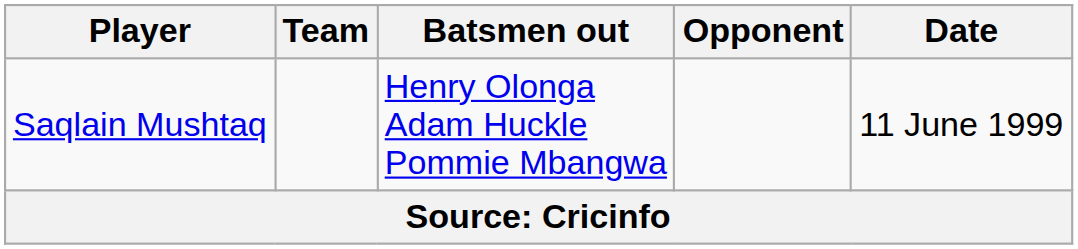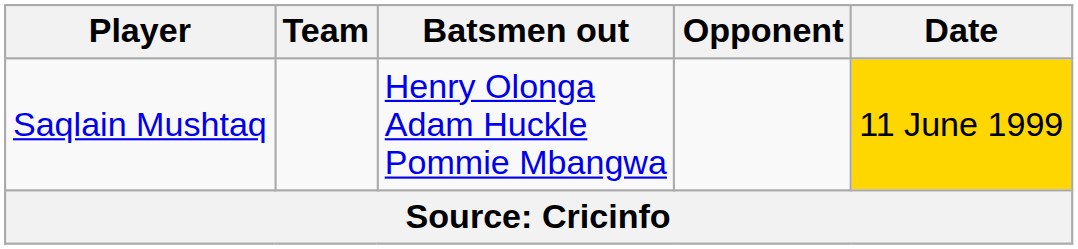(961, 123) no background -> (961, 123) gold background
